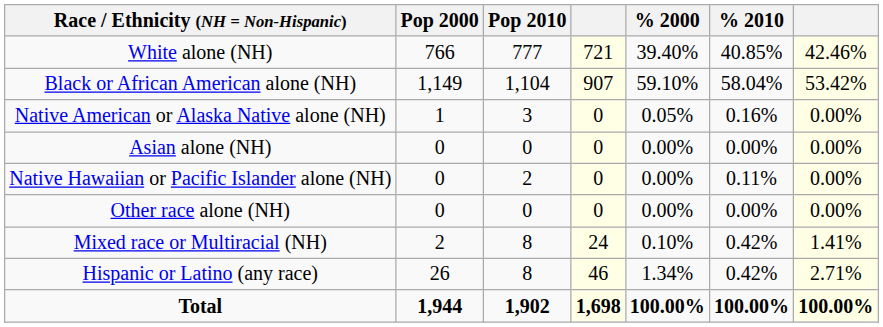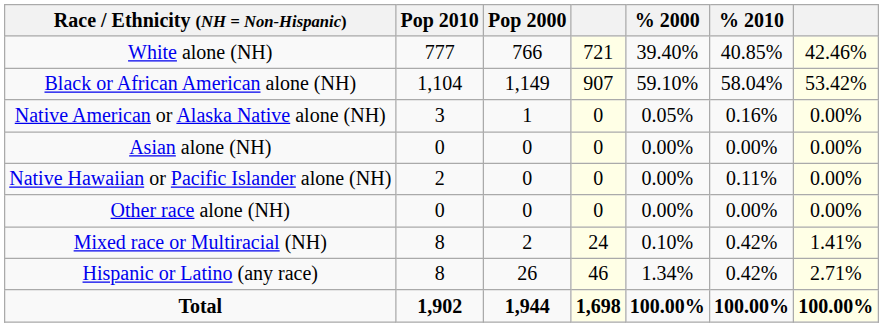columns swapped: (440, 20) <-> (527, 20)
